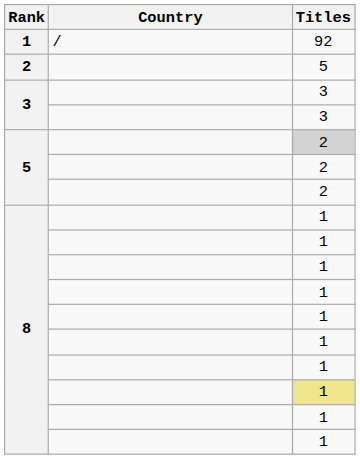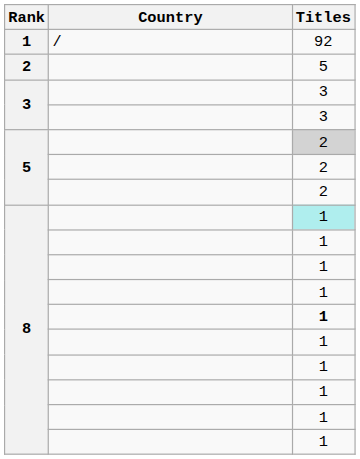(323, 217) no background -> (323, 217) paleturquoise background
(323, 317) normal -> (323, 317) bold
(323, 392) khaki background -> (323, 392) no background
